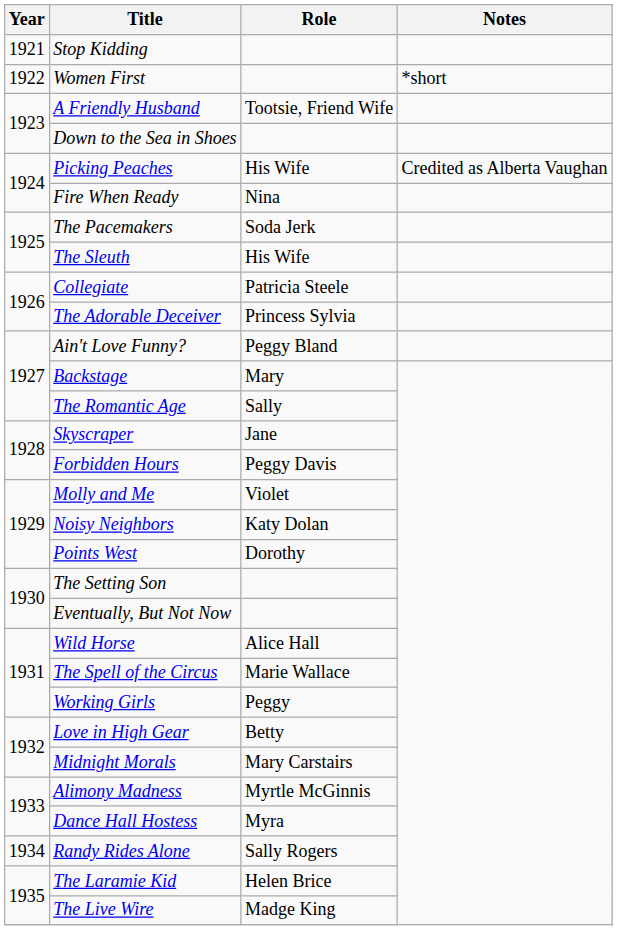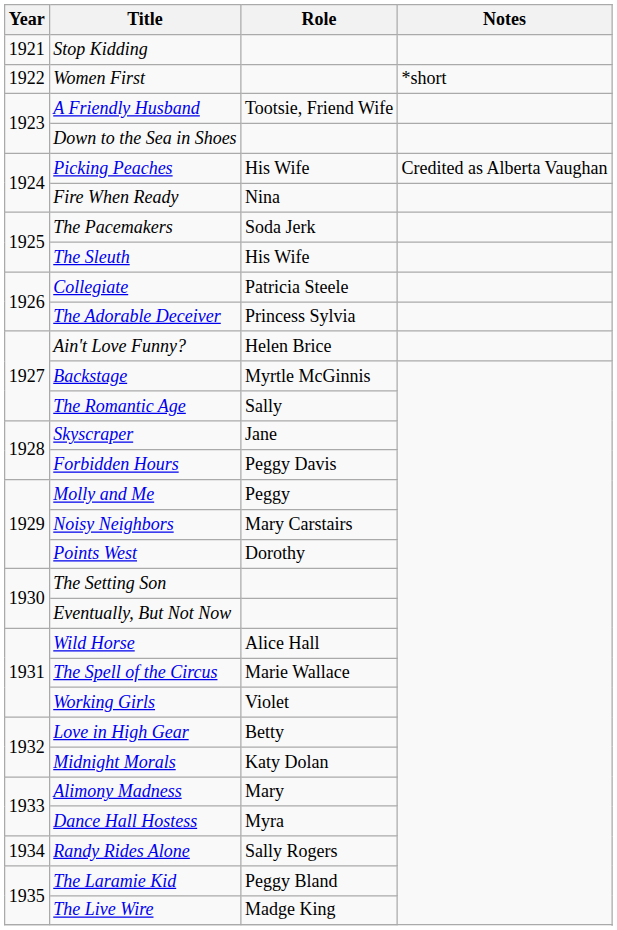(291, 346) Peggy Bland -> (288, 346) Helen Brice
(265, 375) Mary -> (308, 375) Myrtle McGinnis
(267, 494) Violet -> (268, 494) Peggy
(287, 524) Katy Dolan -> (299, 524) Mary Carstairs
(268, 702) Peggy -> (267, 702) Violet
(299, 761) Mary Carstairs -> (287, 761) Katy Dolan
(308, 791) Myrtle McGinnis -> (265, 791) Mary
(288, 880) Helen Brice -> (291, 880) Peggy Bland
